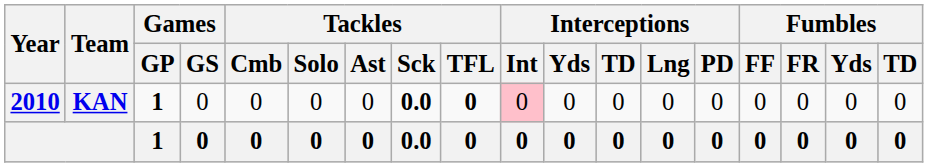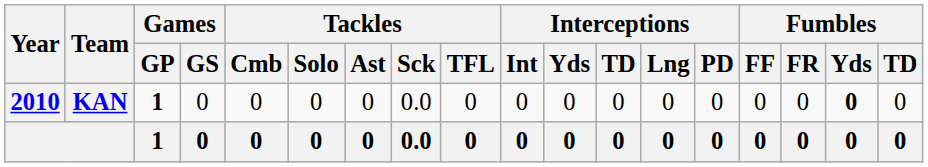(416, 102) bold -> (416, 102) normal
(471, 102) bold -> (471, 102) normal
(522, 102) pink background -> (522, 102) no background
(851, 102) normal -> (851, 102) bold
